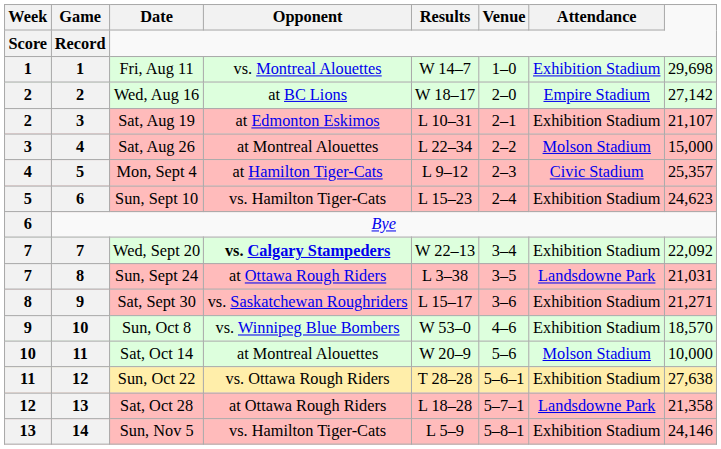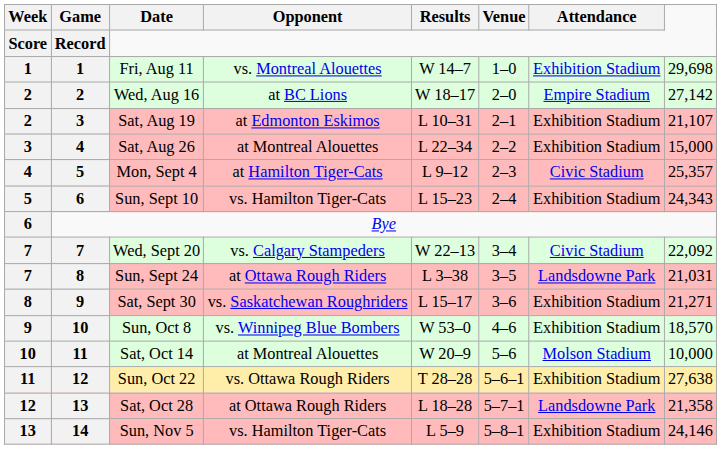(597, 146) Molson Stadium -> (597, 146) Exhibition Stadium
(690, 198) 24,623 -> (690, 198) 24,343
(308, 250) bold -> (308, 250) normal
(597, 250) Exhibition Stadium -> (597, 250) Civic Stadium
